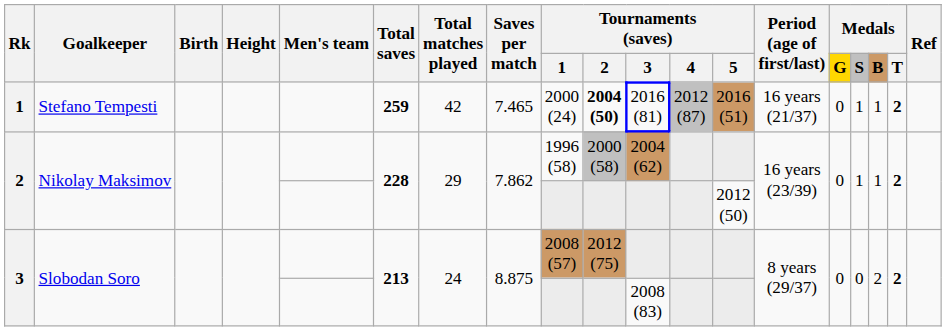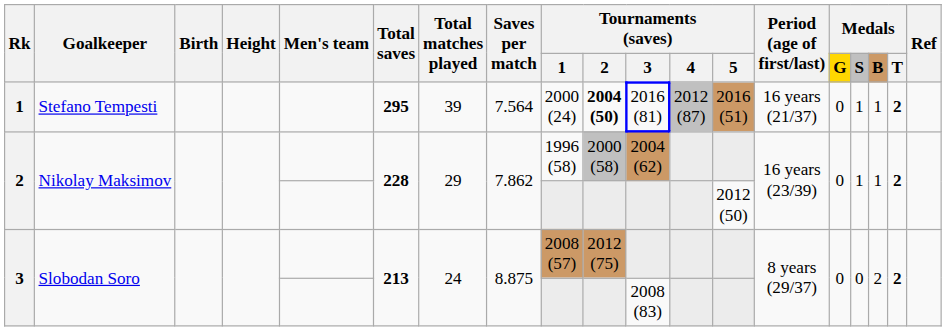(396, 107) 259 -> (396, 107) 295
(453, 107) 42 -> (453, 107) 39
(514, 107) 7.465 -> (514, 107) 7.564
